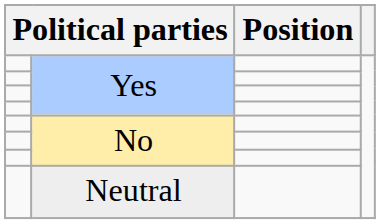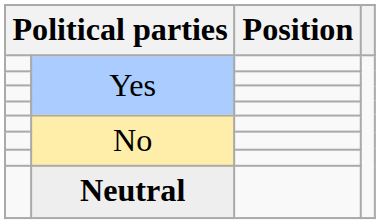(134, 191) normal -> (133, 191) bold
